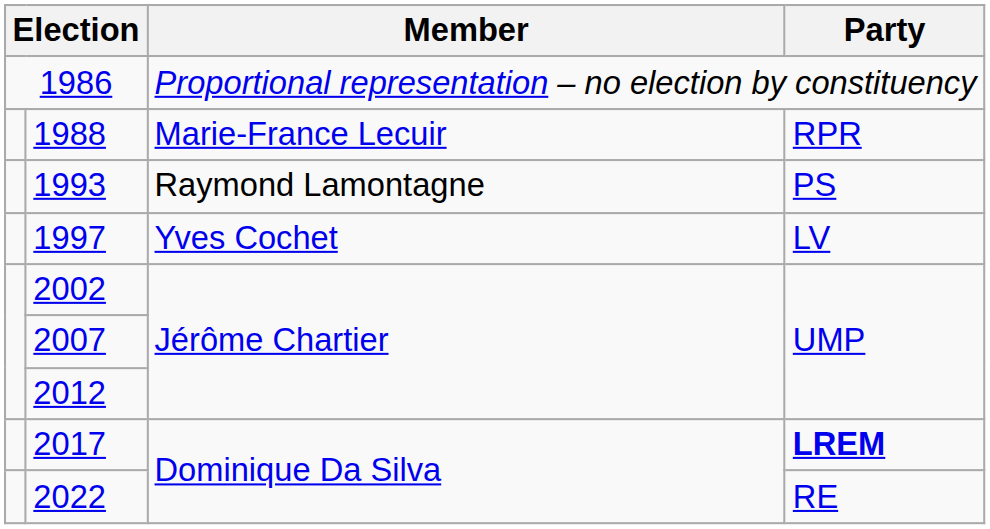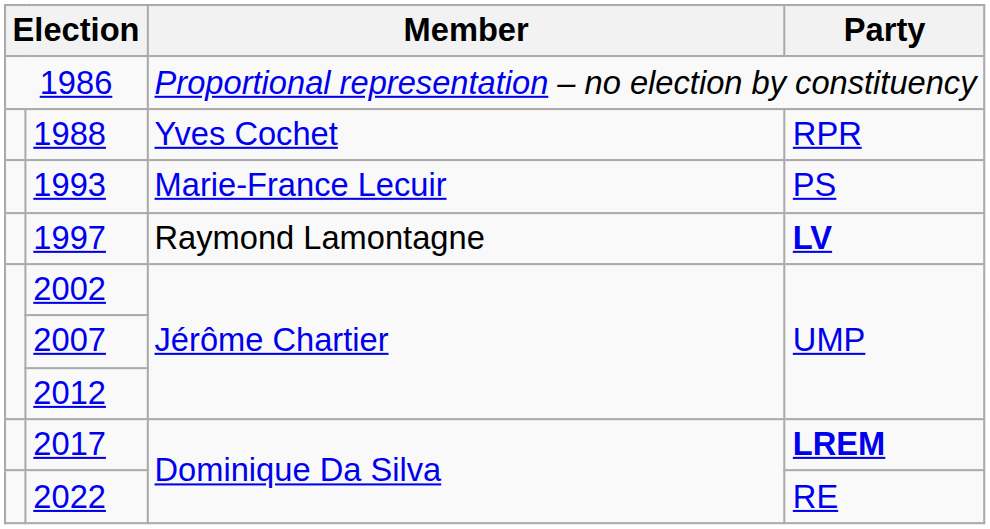(301, 133) Marie-France Lecuir -> (246, 133) Yves Cochet
(320, 185) Raymond Lamontagne -> (301, 185) Marie-France Lecuir
(246, 237) Yves Cochet -> (320, 237) Raymond Lamontagne
(812, 237) normal -> (812, 237) bold
